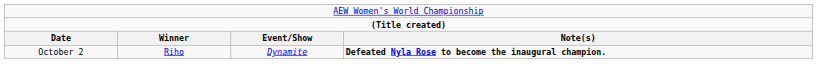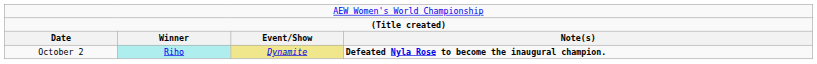(174, 52) no background -> (174, 52) paleturquoise background
(287, 52) no background -> (287, 52) khaki background
